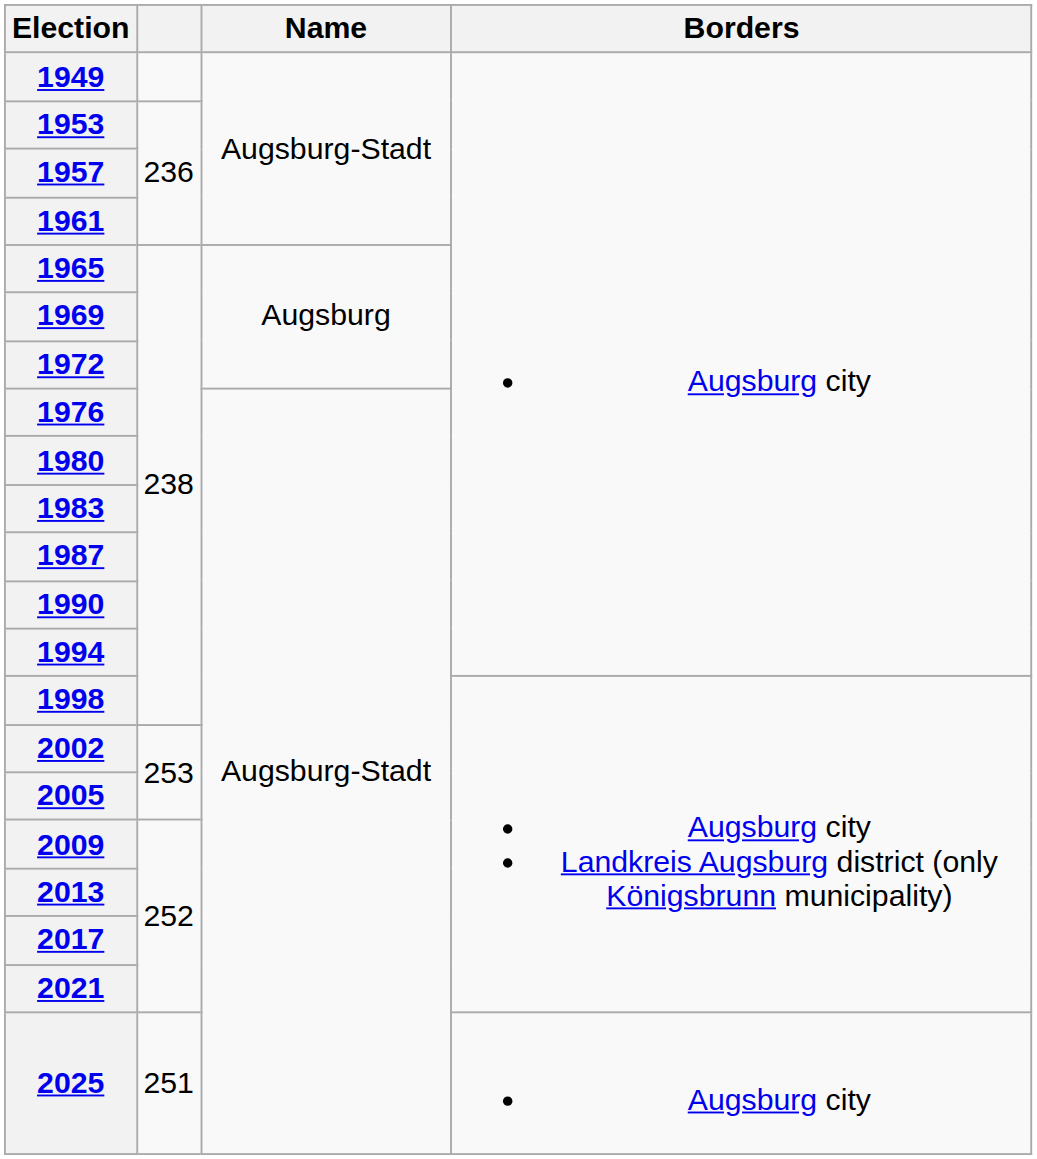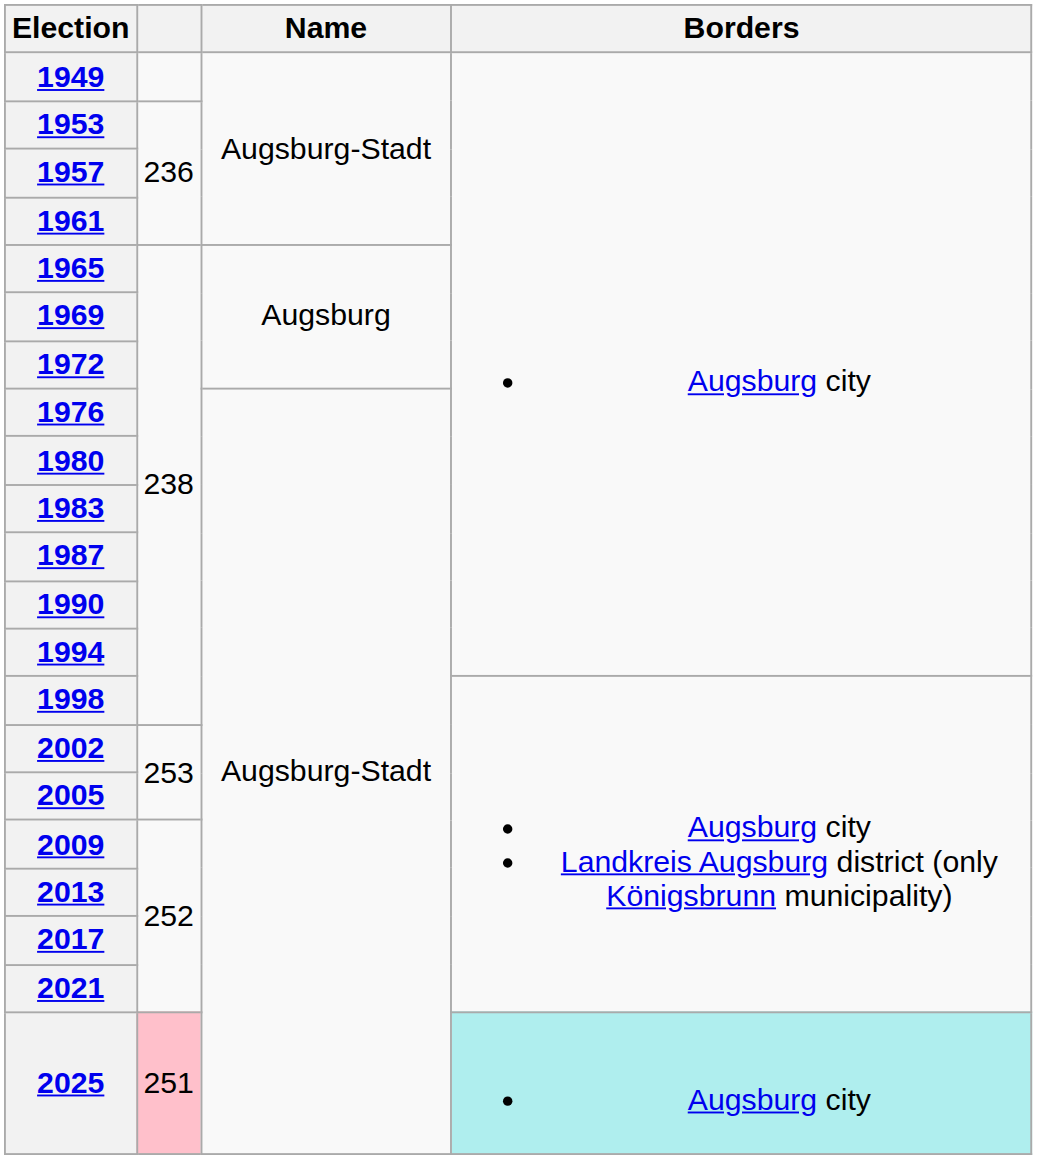(169, 1082) no background -> (169, 1082) pink background
(742, 1100) no background -> (742, 1100) paleturquoise background
